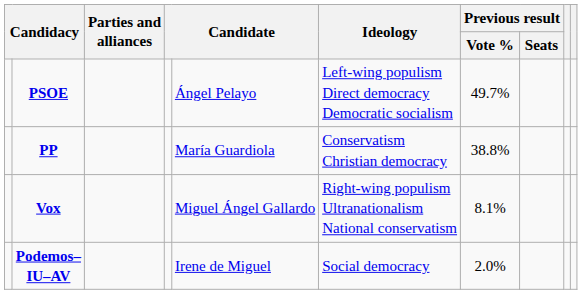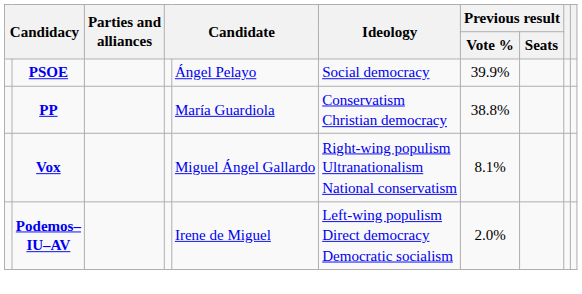(388, 93) Left-wing populism Direct democracy Democratic socialism -> (376, 72) Social democracy
(490, 93) 49.7% -> (490, 72) 39.9%
(376, 266) Social democracy -> (388, 235) Left-wing populism Direct democracy Democratic socialism
